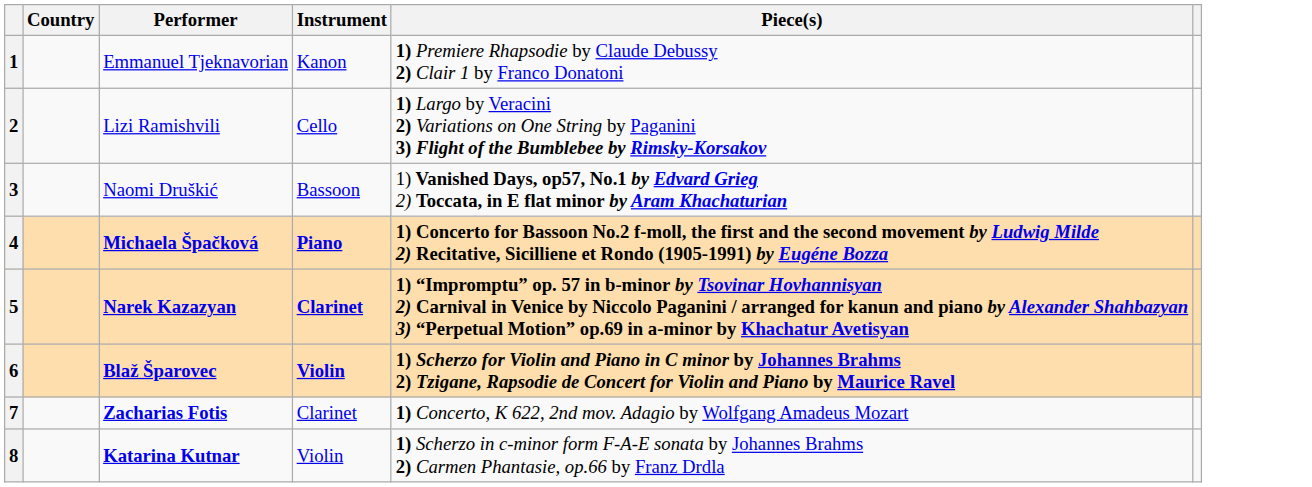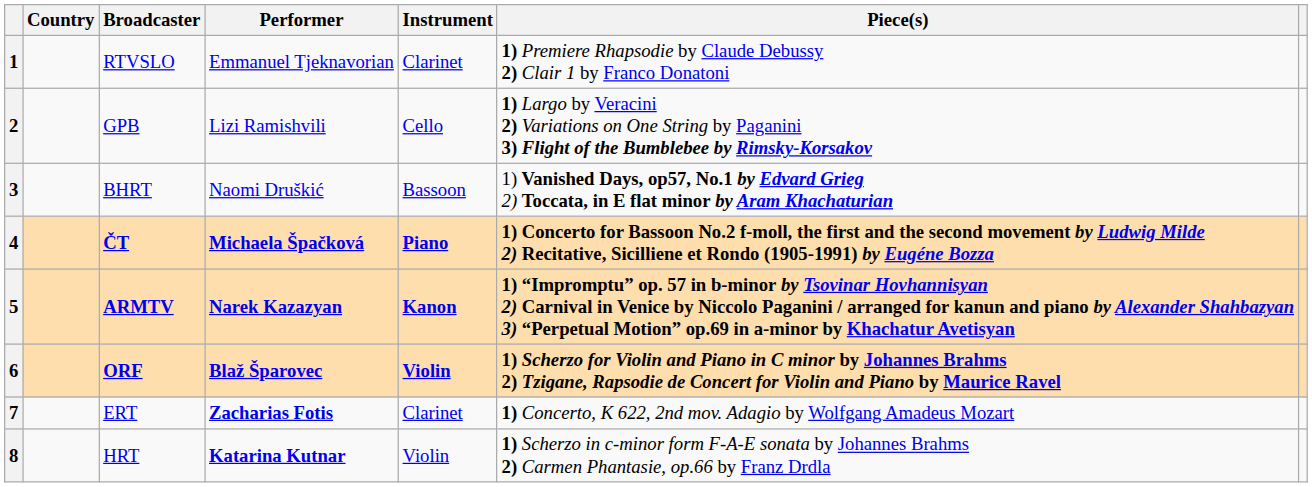+ column: (152, 20)
(322, 61) Kanon -> (433, 61) Clarinet
(330, 307) Clarinet -> (430, 307) Kanon
